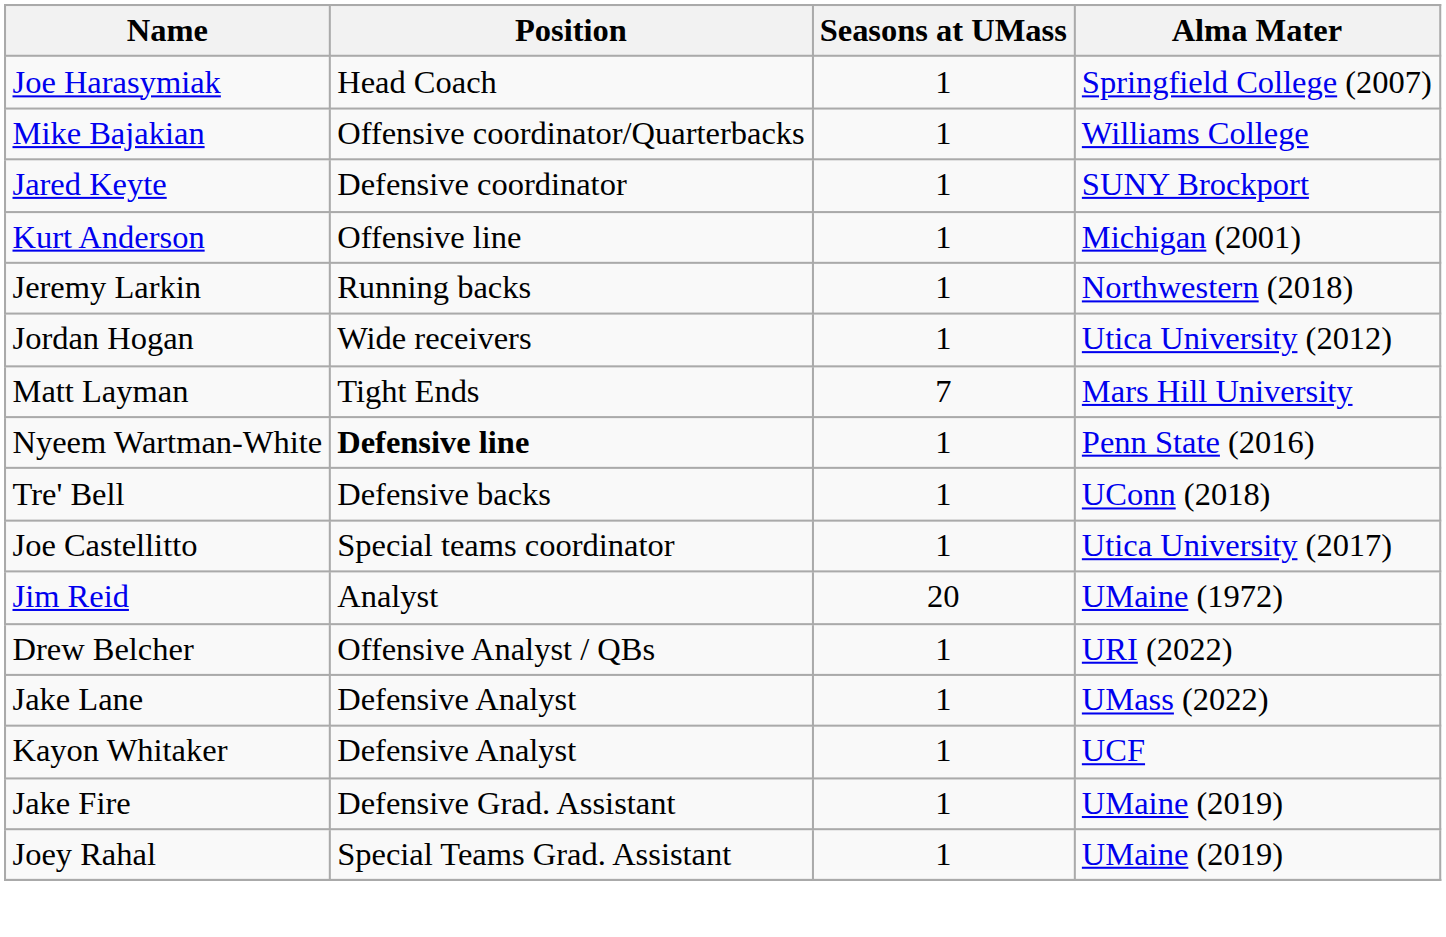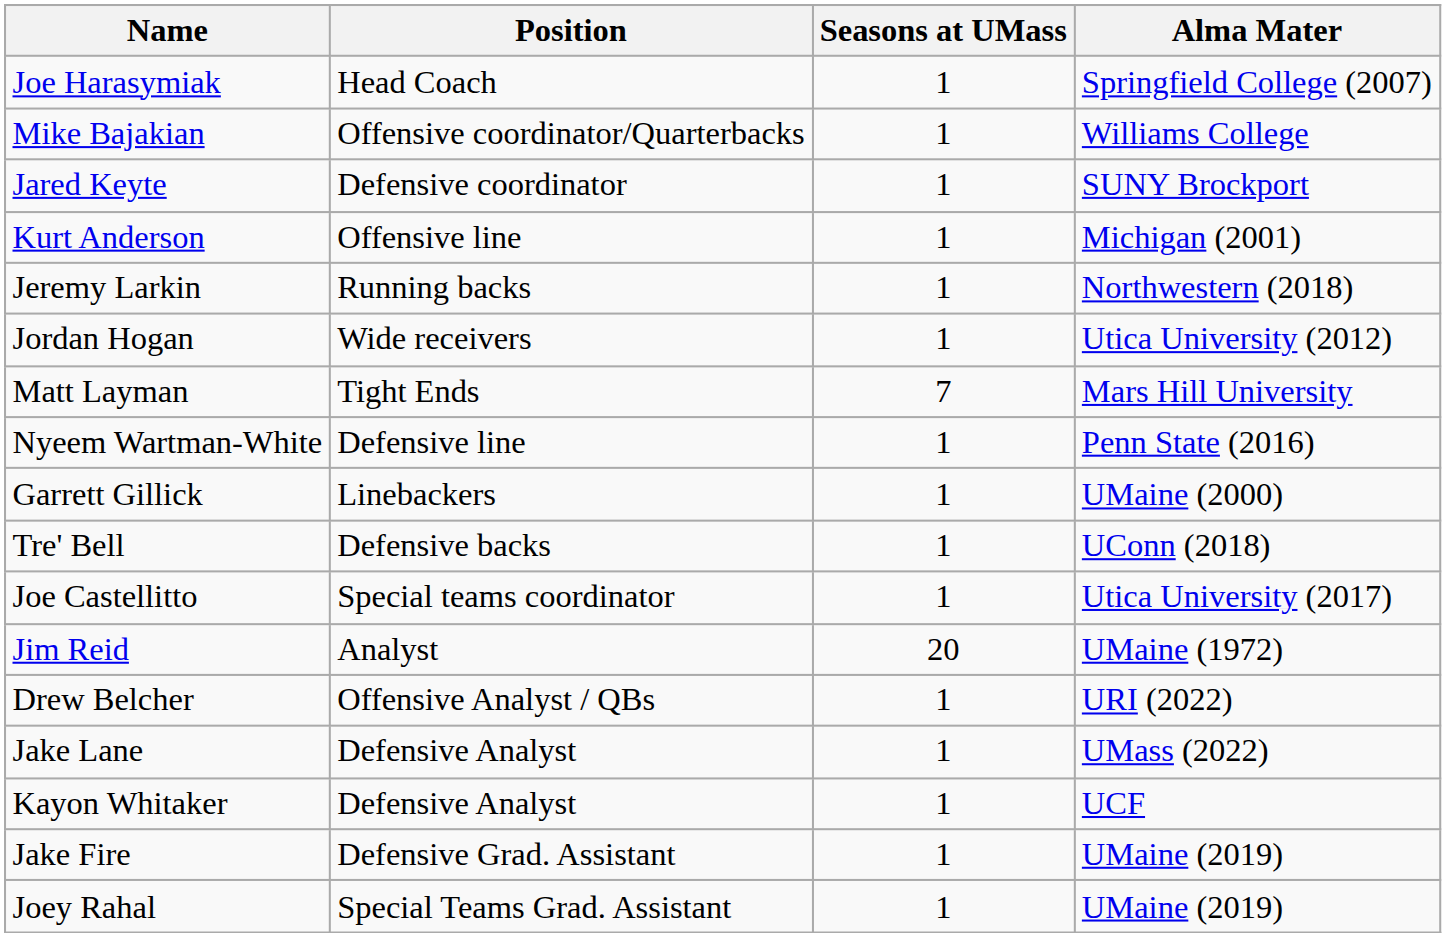(433, 442) bold -> (431, 442) normal
+ row: (108, 493)
